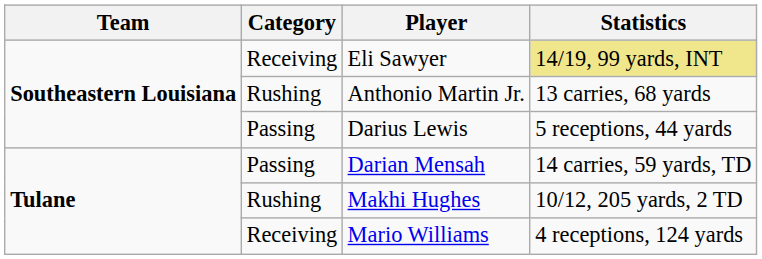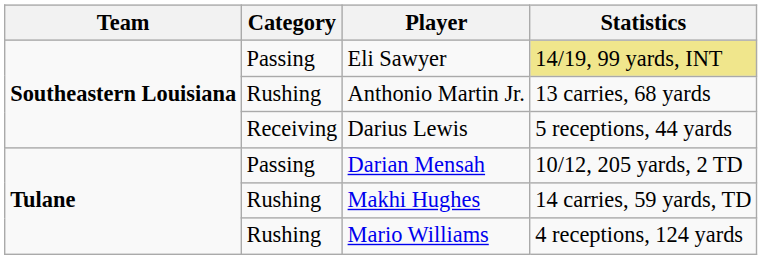(292, 58) Receiving -> (281, 58) Passing
(281, 129) Passing -> (292, 129) Receiving
(643, 164) 14 carries, 59 yards, TD -> (639, 164) 10/12, 205 yards, 2 TD
(639, 200) 10/12, 205 yards, 2 TD -> (643, 200) 14 carries, 59 yards, TD
(292, 235) Receiving -> (284, 235) Rushing
